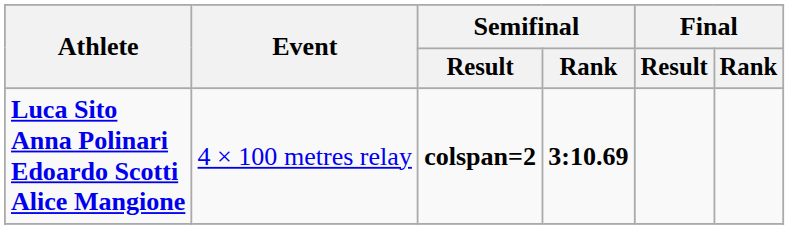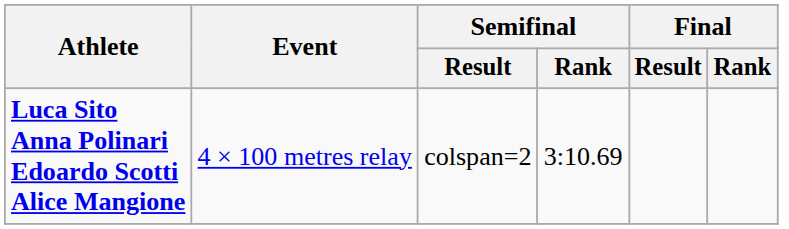(480, 156) bold -> (478, 156) normal
(588, 156) bold -> (583, 156) normal
